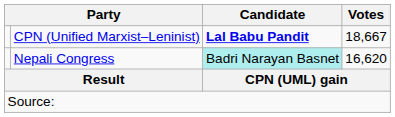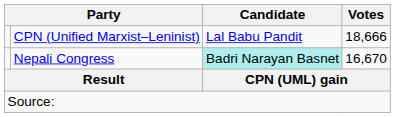(257, 36) bold -> (254, 36) normal
(366, 36) 18,667 -> (366, 36) 18,666
(366, 58) 16,620 -> (366, 58) 16,670
